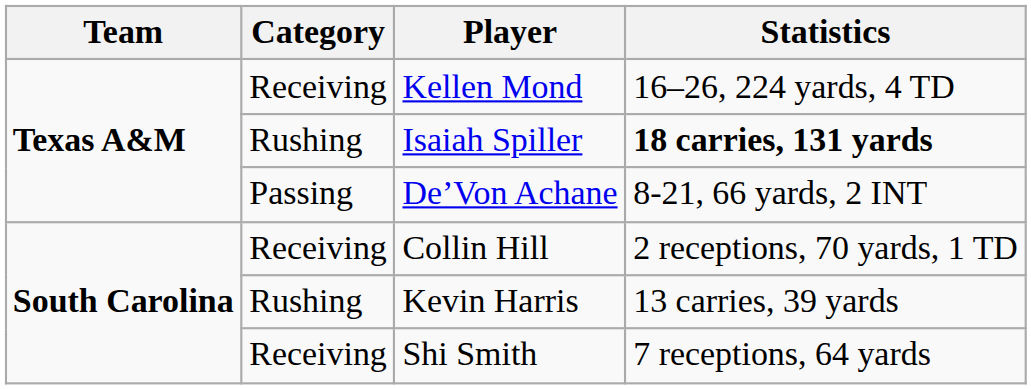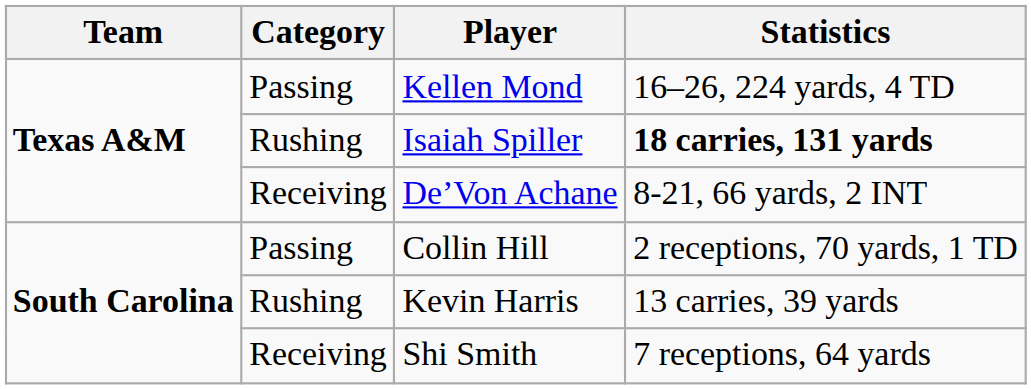(318, 86) Receiving -> (301, 86) Passing
(301, 193) Passing -> (318, 193) Receiving
(318, 247) Receiving -> (301, 247) Passing
